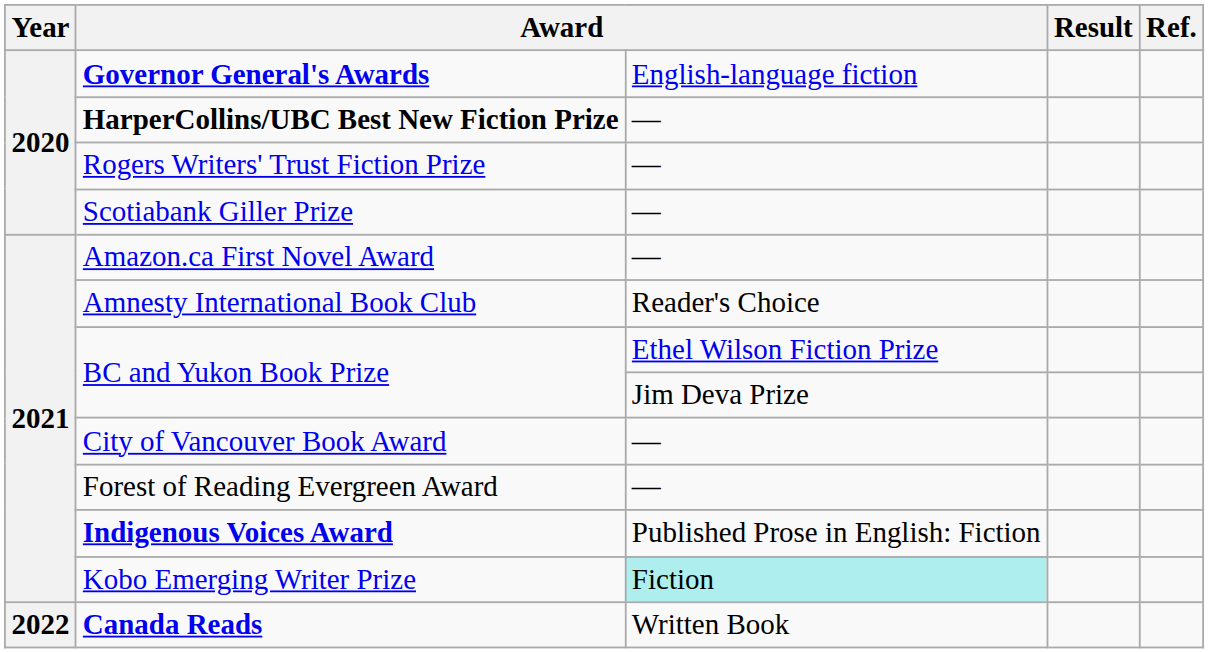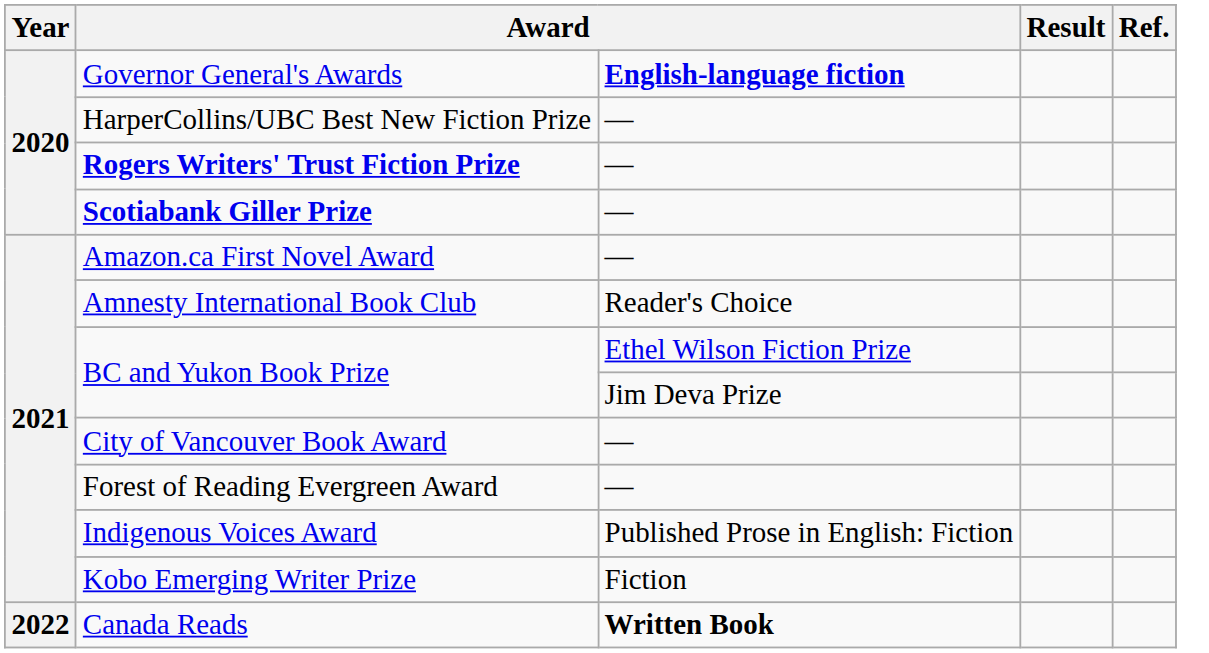(256, 73) bold -> (243, 73) normal
(775, 73) normal -> (755, 73) bold
(351, 119) bold -> (337, 119) normal
(284, 165) normal -> (301, 165) bold
(218, 211) normal -> (227, 211) bold
(238, 532) bold -> (230, 532) normal
(673, 578) paleturquoise background -> (646, 578) no background
(173, 624) bold -> (165, 624) normal
(711, 624) normal -> (689, 624) bold
